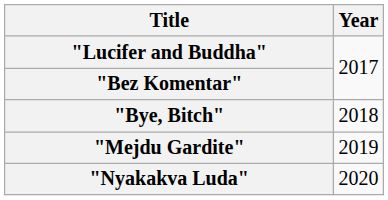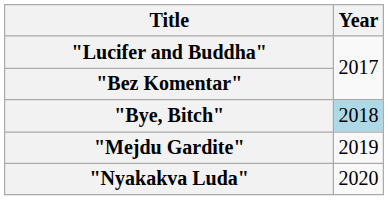(358, 115) no background -> (358, 115) lightblue background
